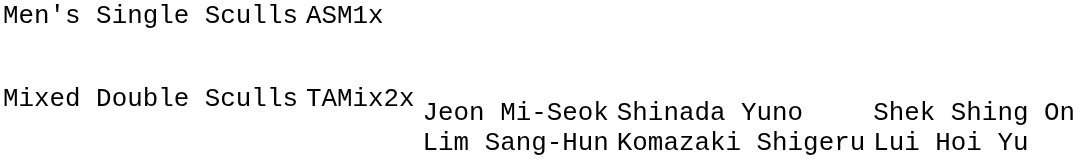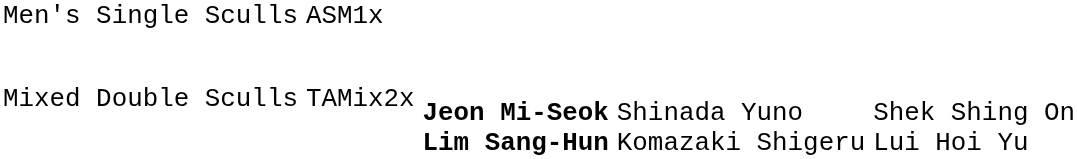(516, 128) normal -> (516, 128) bold
